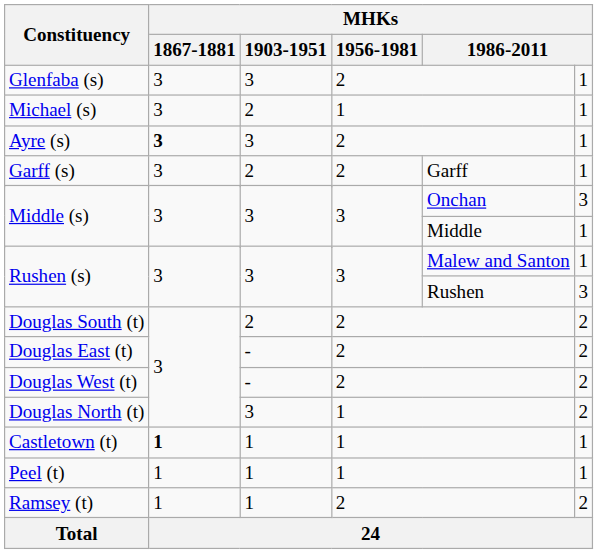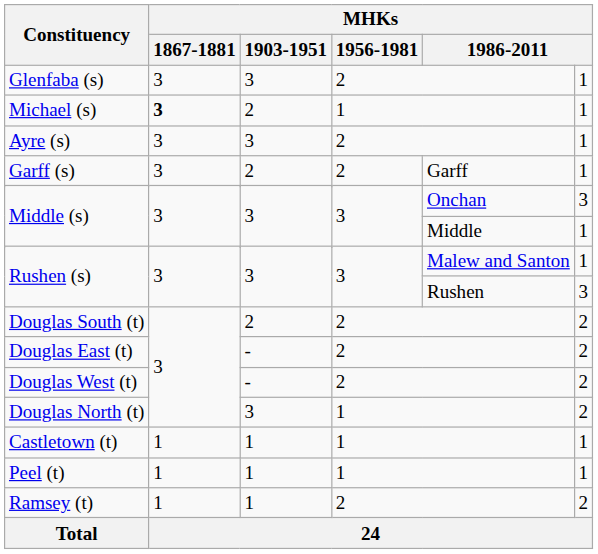(158, 110) normal -> (158, 110) bold
(158, 140) bold -> (158, 140) normal
(158, 442) bold -> (158, 442) normal
